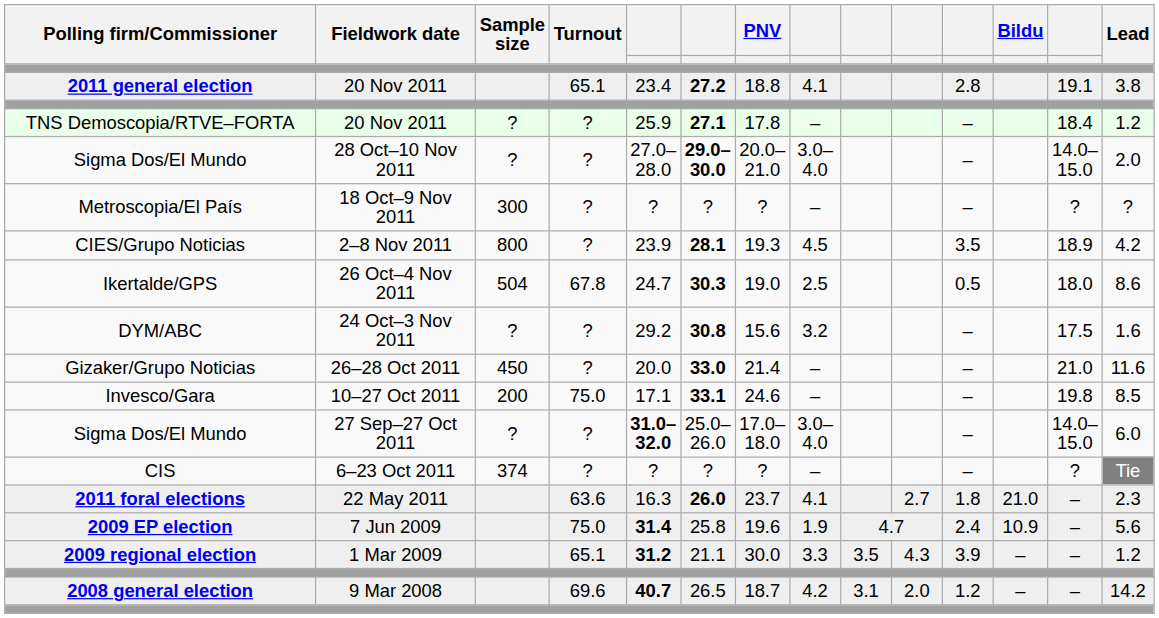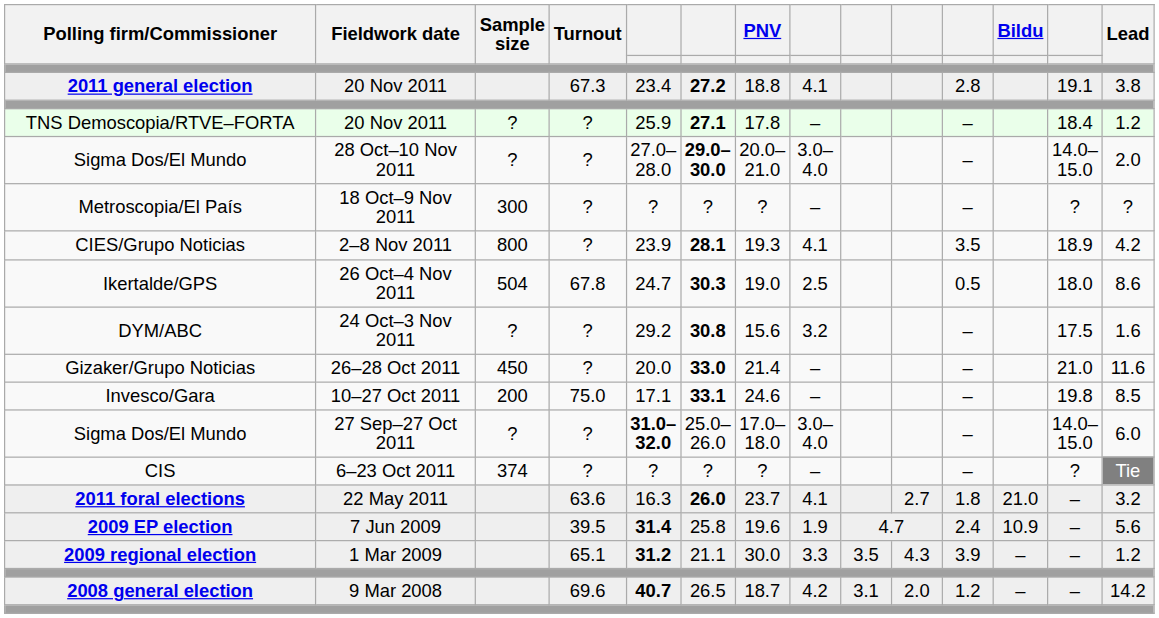(588, 86) 65.1 -> (588, 86) 67.3
(815, 245) 4.5 -> (815, 245) 4.1
(1128, 498) 2.3 -> (1128, 498) 3.2
(588, 526) 75.0 -> (588, 526) 39.5
